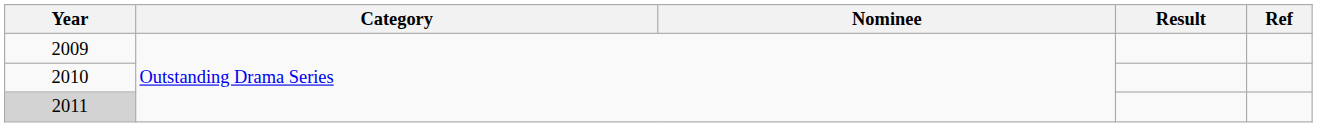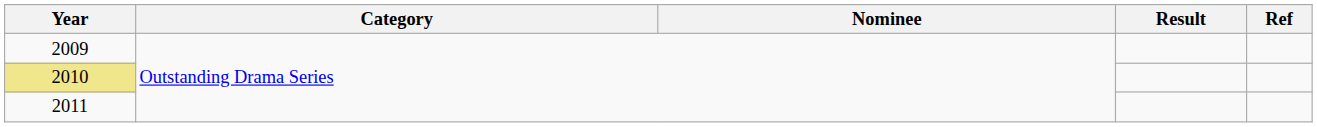(70, 77) no background -> (70, 77) khaki background
(70, 106) lightgrey background -> (70, 106) no background
